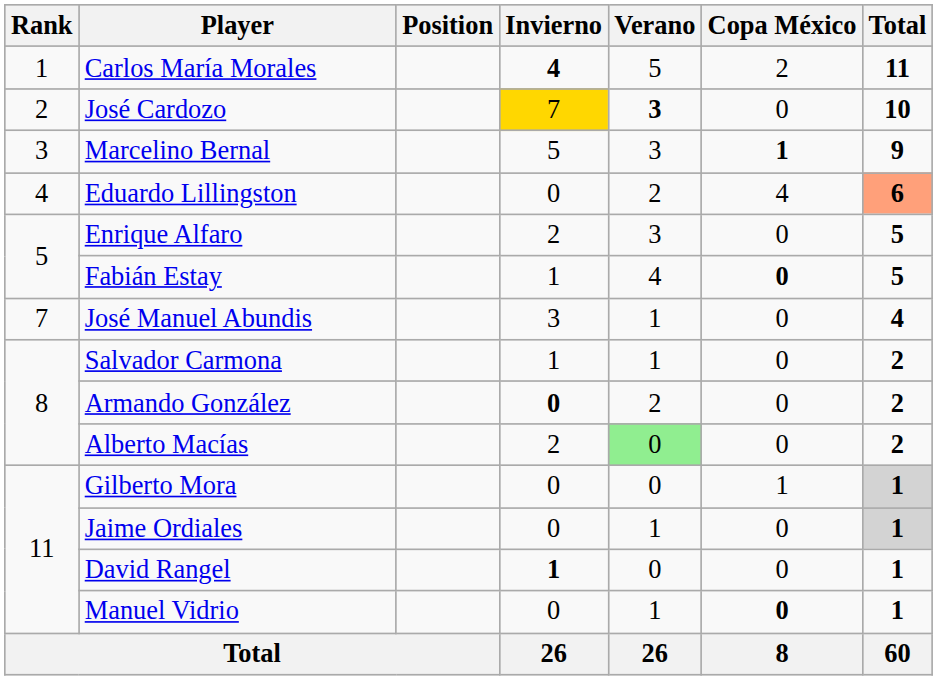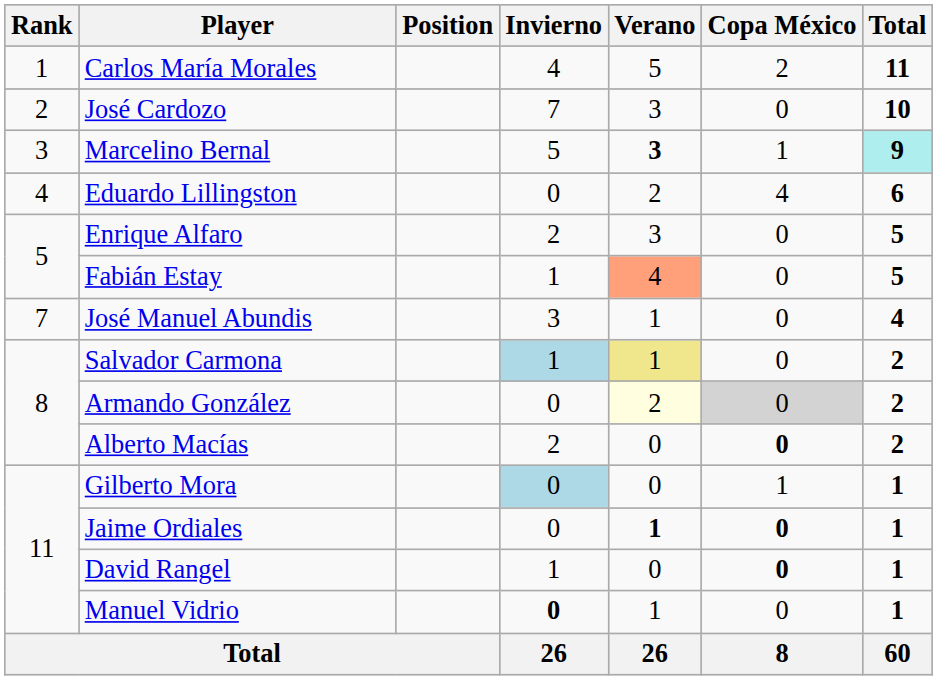(554, 67) bold -> (554, 67) normal
(554, 109) gold background -> (554, 109) no background
(655, 109) bold -> (655, 109) normal
(655, 151) normal -> (655, 151) bold
(782, 151) bold -> (782, 151) normal
(897, 151) no background -> (897, 151) paleturquoise background
(897, 192) lightsalmon background -> (897, 192) no background
(655, 276) no background -> (655, 276) lightsalmon background
(782, 276) bold -> (782, 276) normal
(554, 360) no background -> (554, 360) lightblue background
(655, 360) no background -> (655, 360) khaki background
(554, 402) bold -> (554, 402) normal
(655, 402) no background -> (655, 402) lightyellow background
(782, 402) no background -> (782, 402) lightgrey background
(655, 444) lightgreen background -> (655, 444) no background
(782, 444) normal -> (782, 444) bold
(554, 485) no background -> (554, 485) lightblue background
(897, 485) lightgrey background -> (897, 485) no background
(655, 527) normal -> (655, 527) bold
(782, 527) normal -> (782, 527) bold
(897, 527) lightgrey background -> (897, 527) no background
(554, 569) bold -> (554, 569) normal
(782, 569) normal -> (782, 569) bold
(554, 611) normal -> (554, 611) bold
(782, 611) bold -> (782, 611) normal
